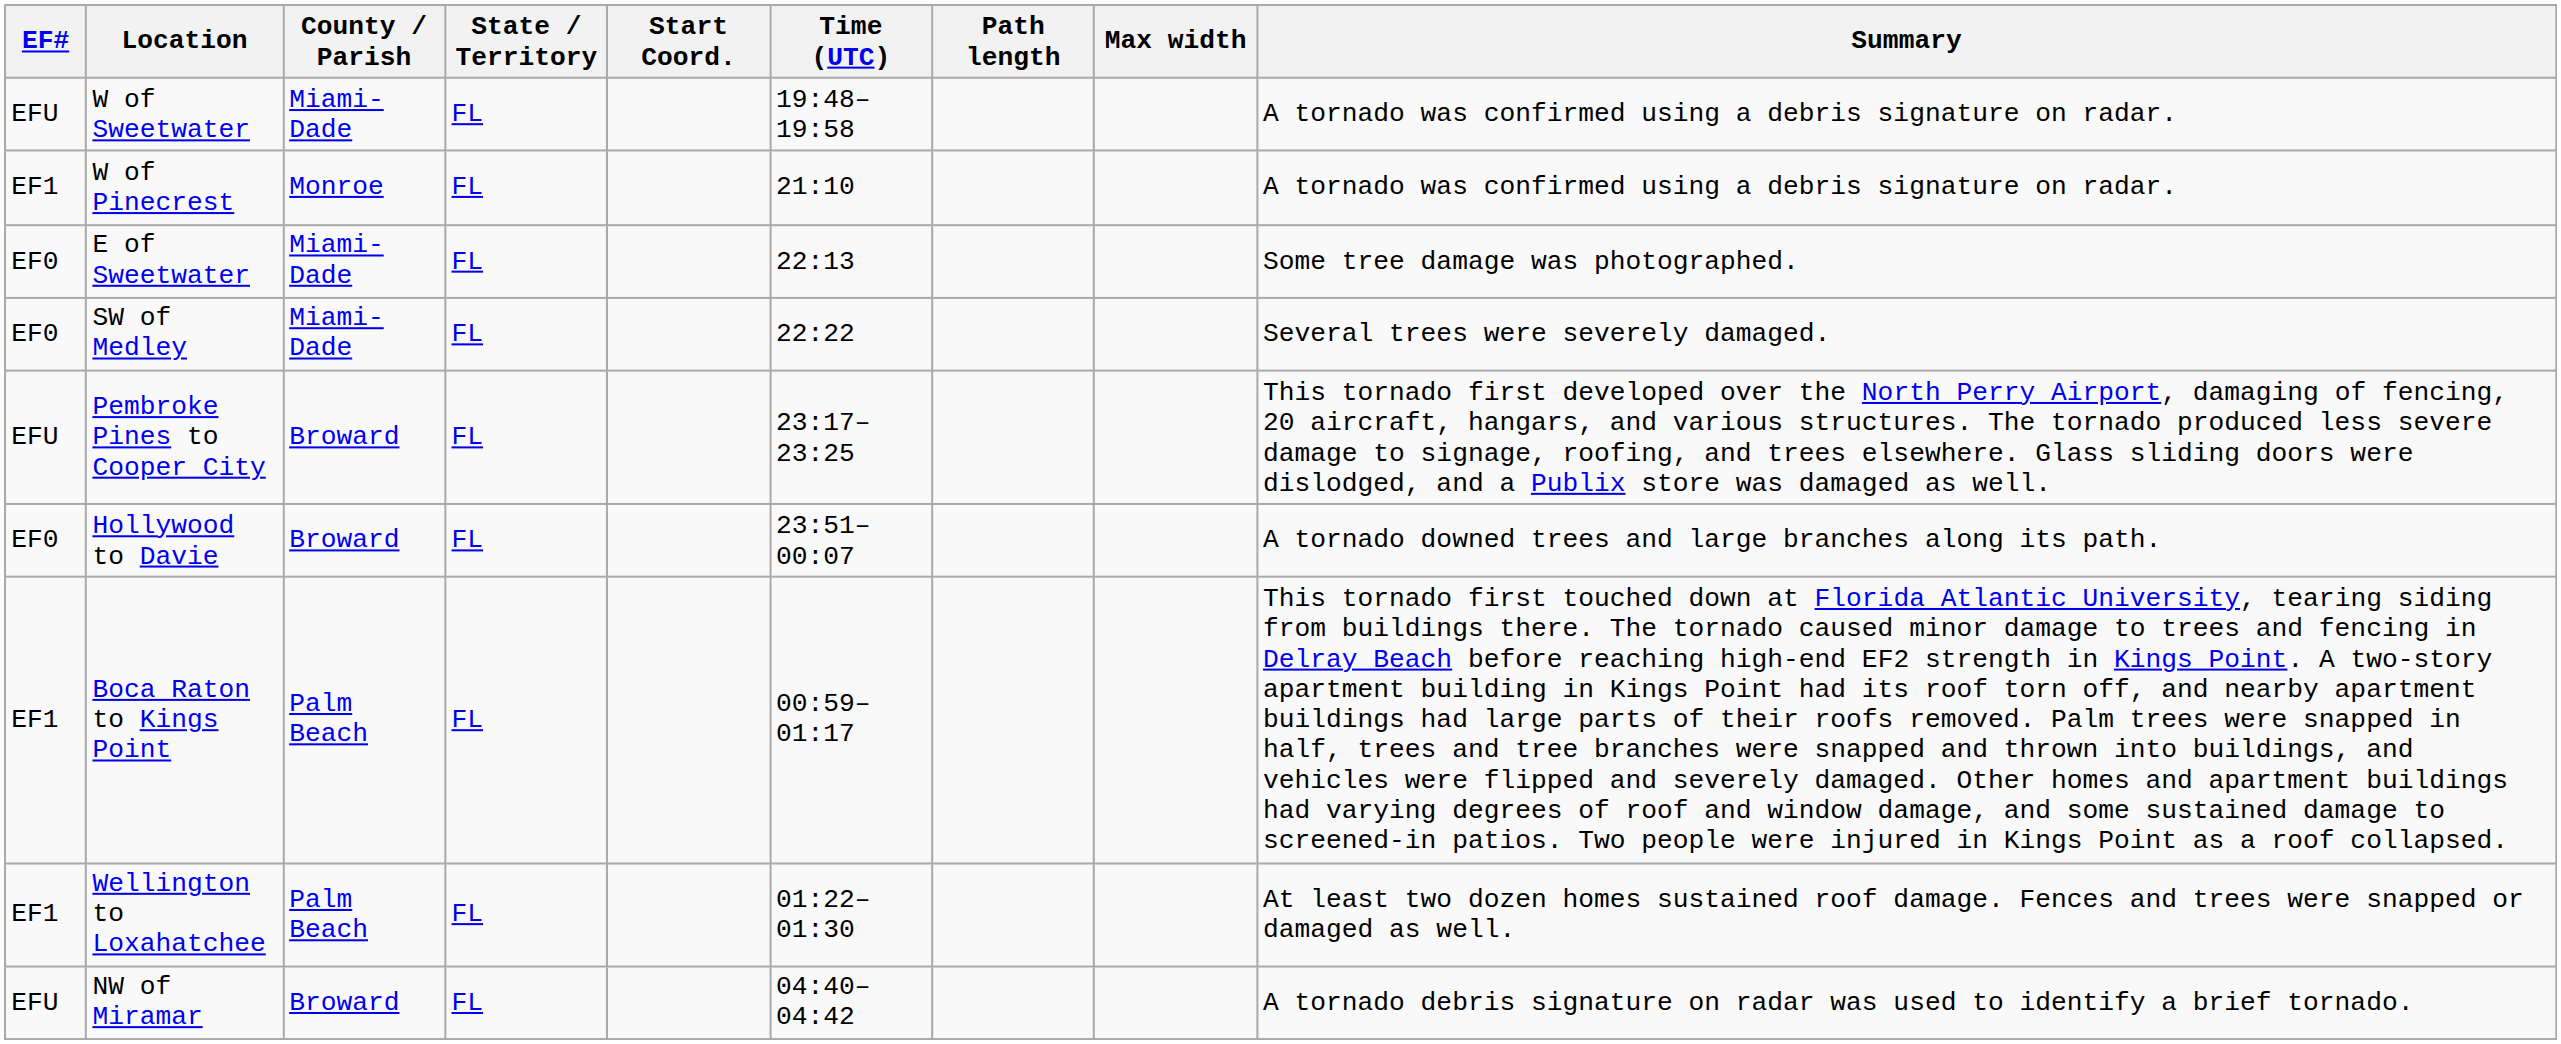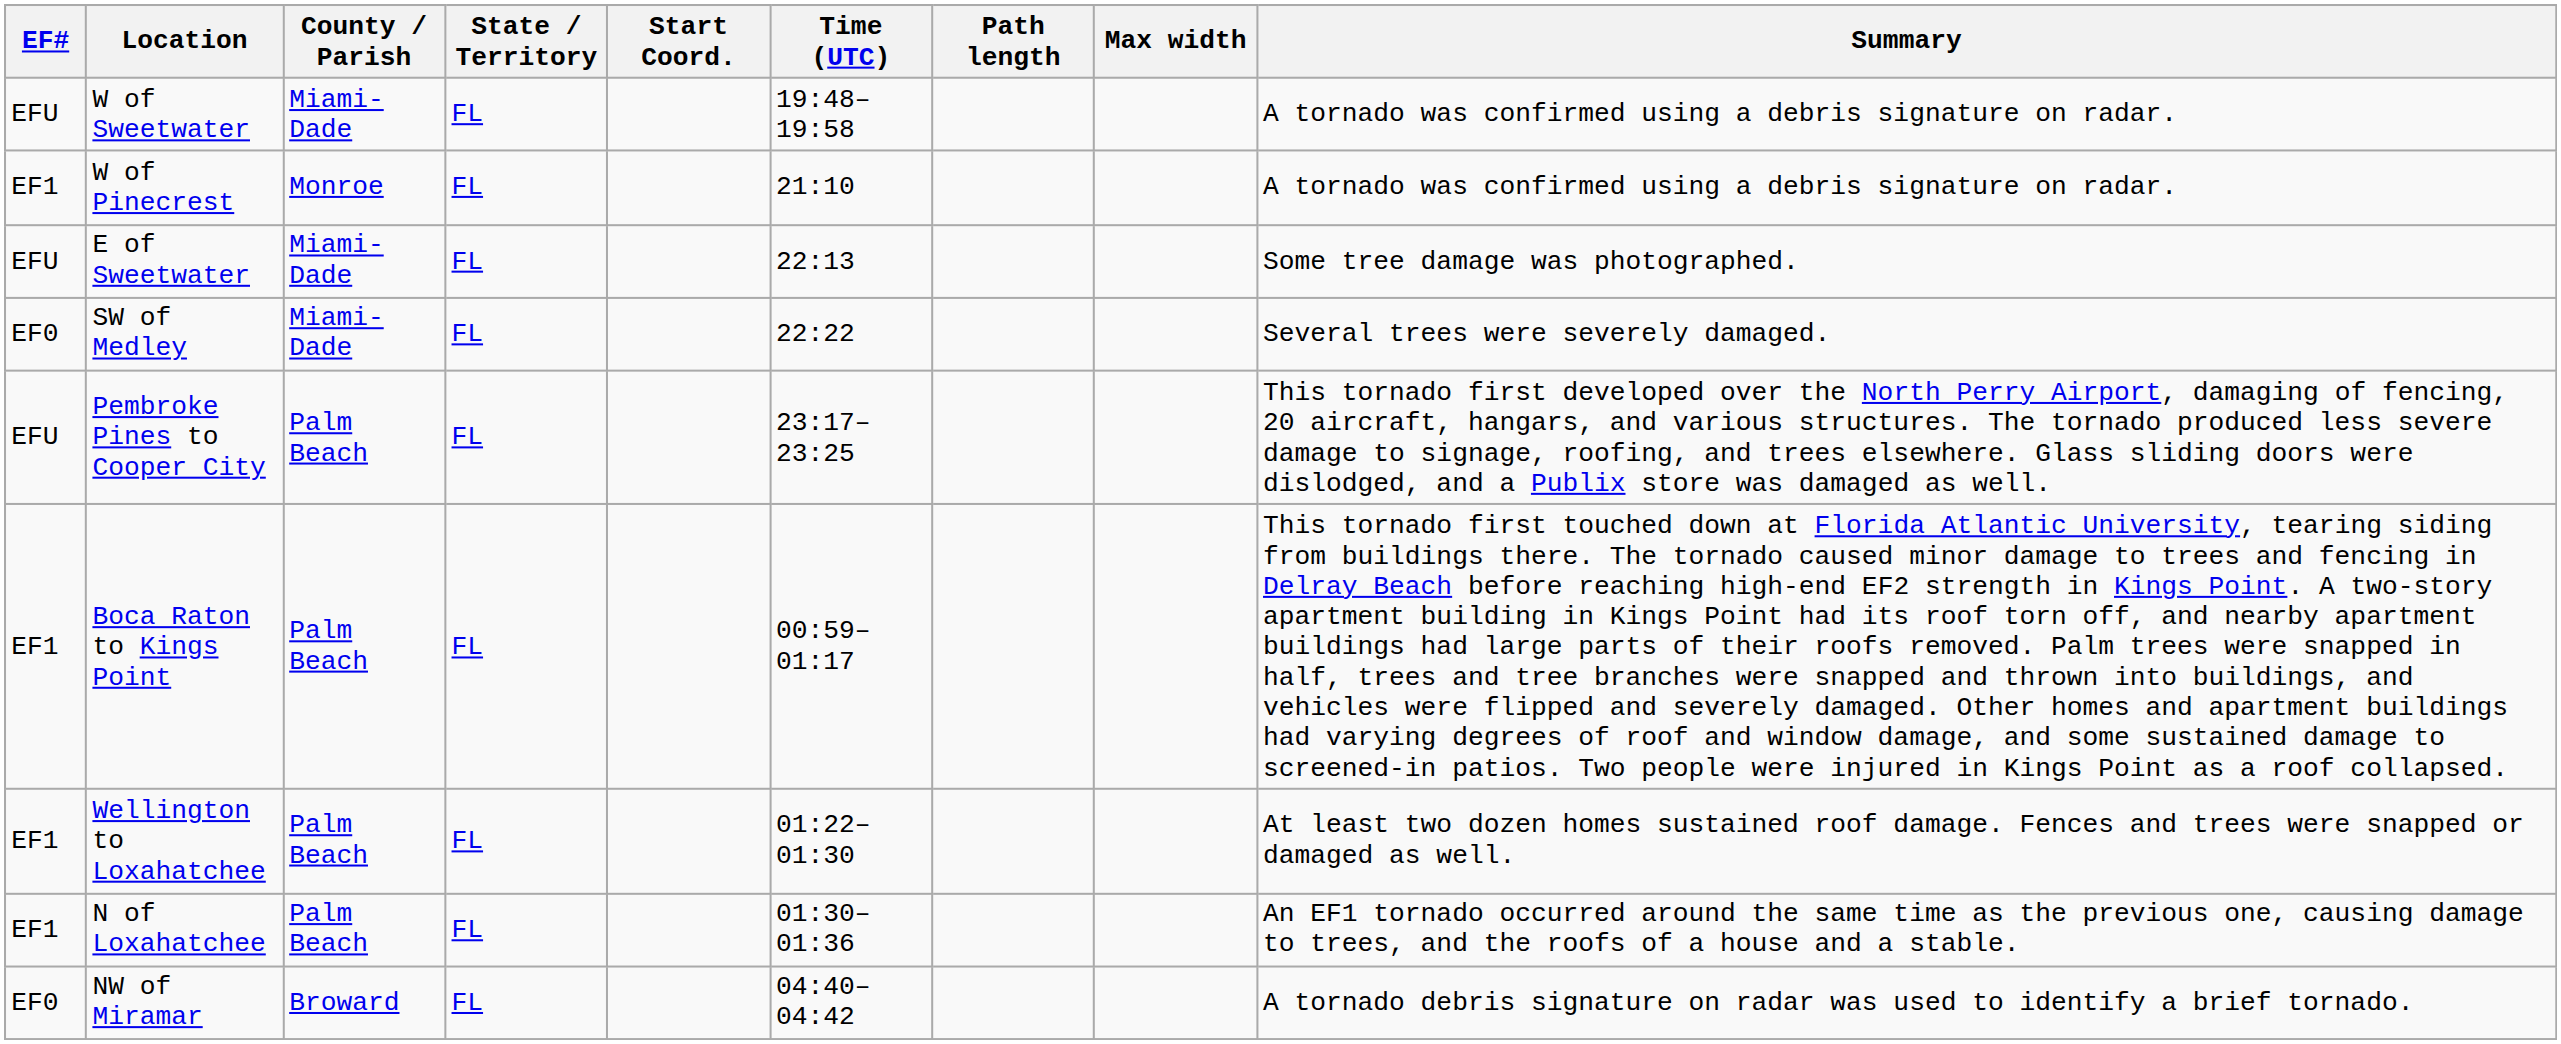(35, 261) EF0 -> (35, 261) EFU
(344, 437) Broward -> (329, 437) Palm Beach
- row: (163, 541)
+ row: (179, 929)
(35, 1002) EFU -> (35, 1002) EF0
